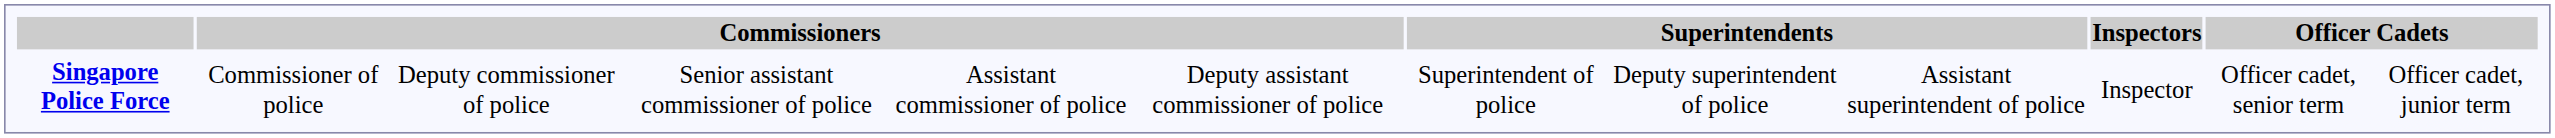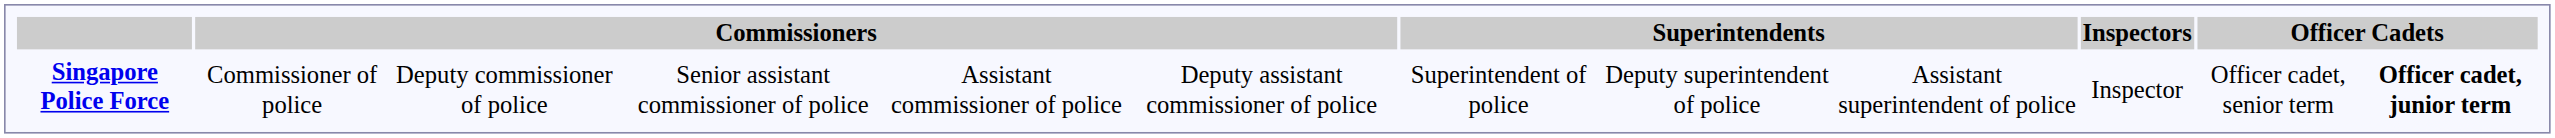(2456, 89) normal -> (2450, 89) bold
